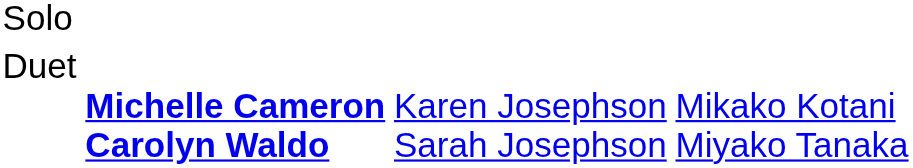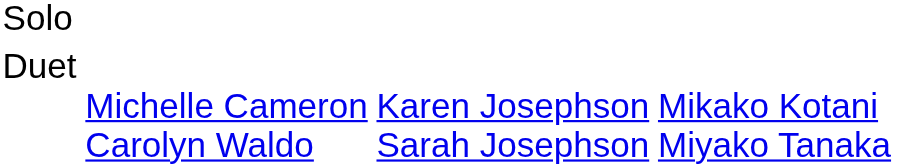(235, 125) bold -> (227, 125) normal
